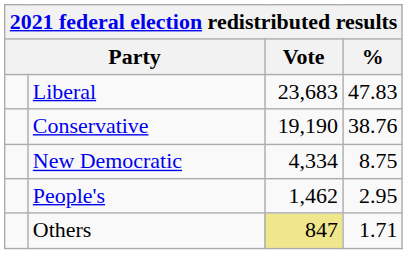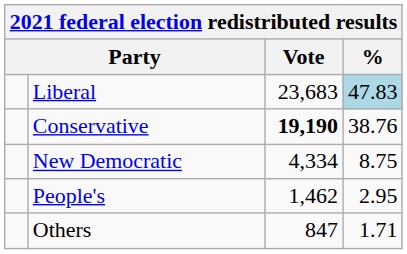(373, 91) no background -> (373, 91) lightblue background
(308, 126) normal -> (308, 126) bold
(321, 230) khaki background -> (321, 230) no background
